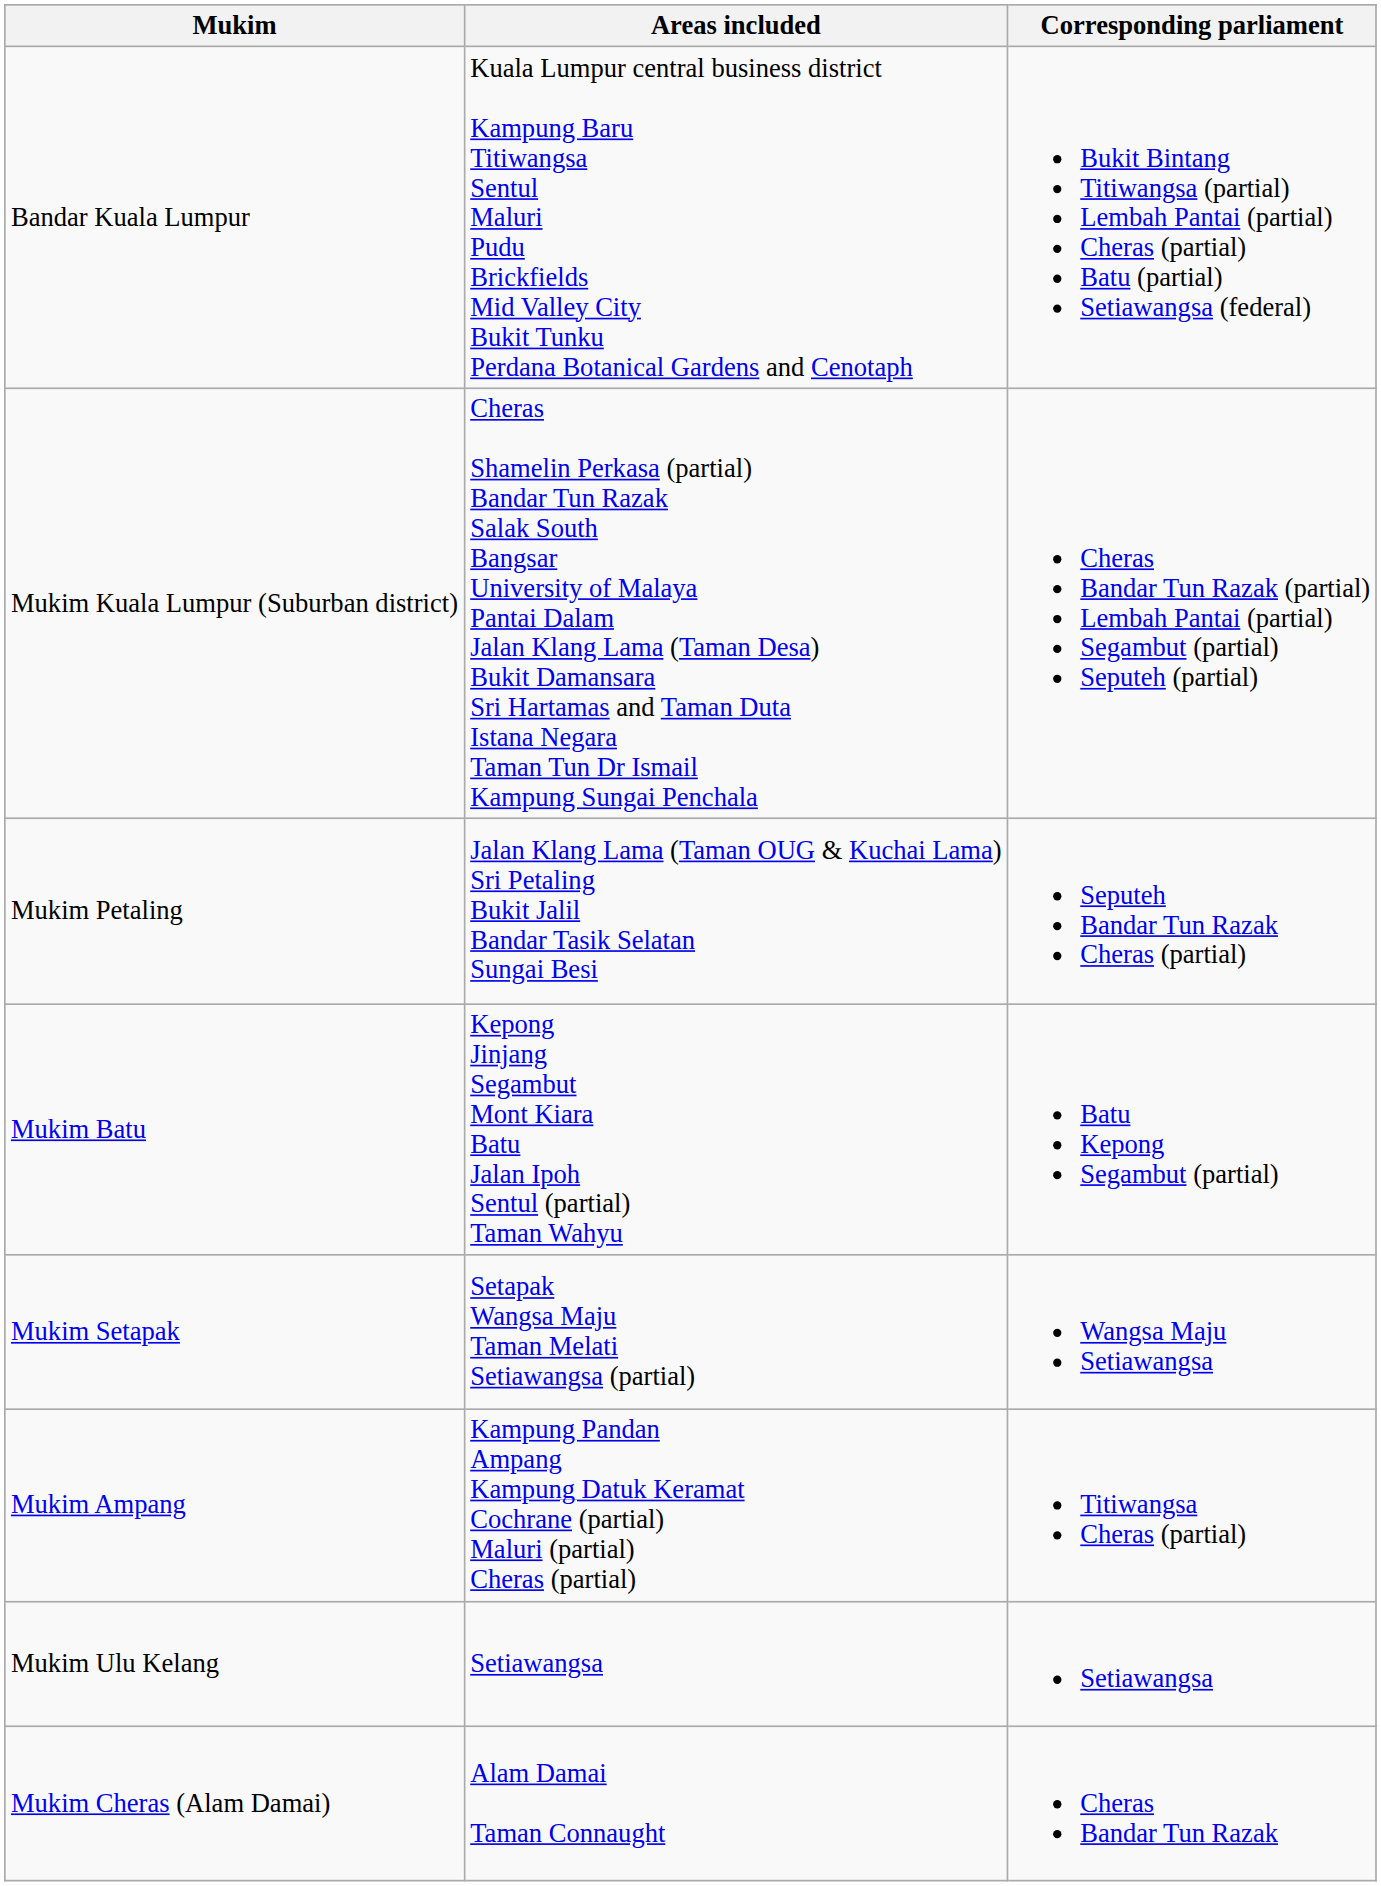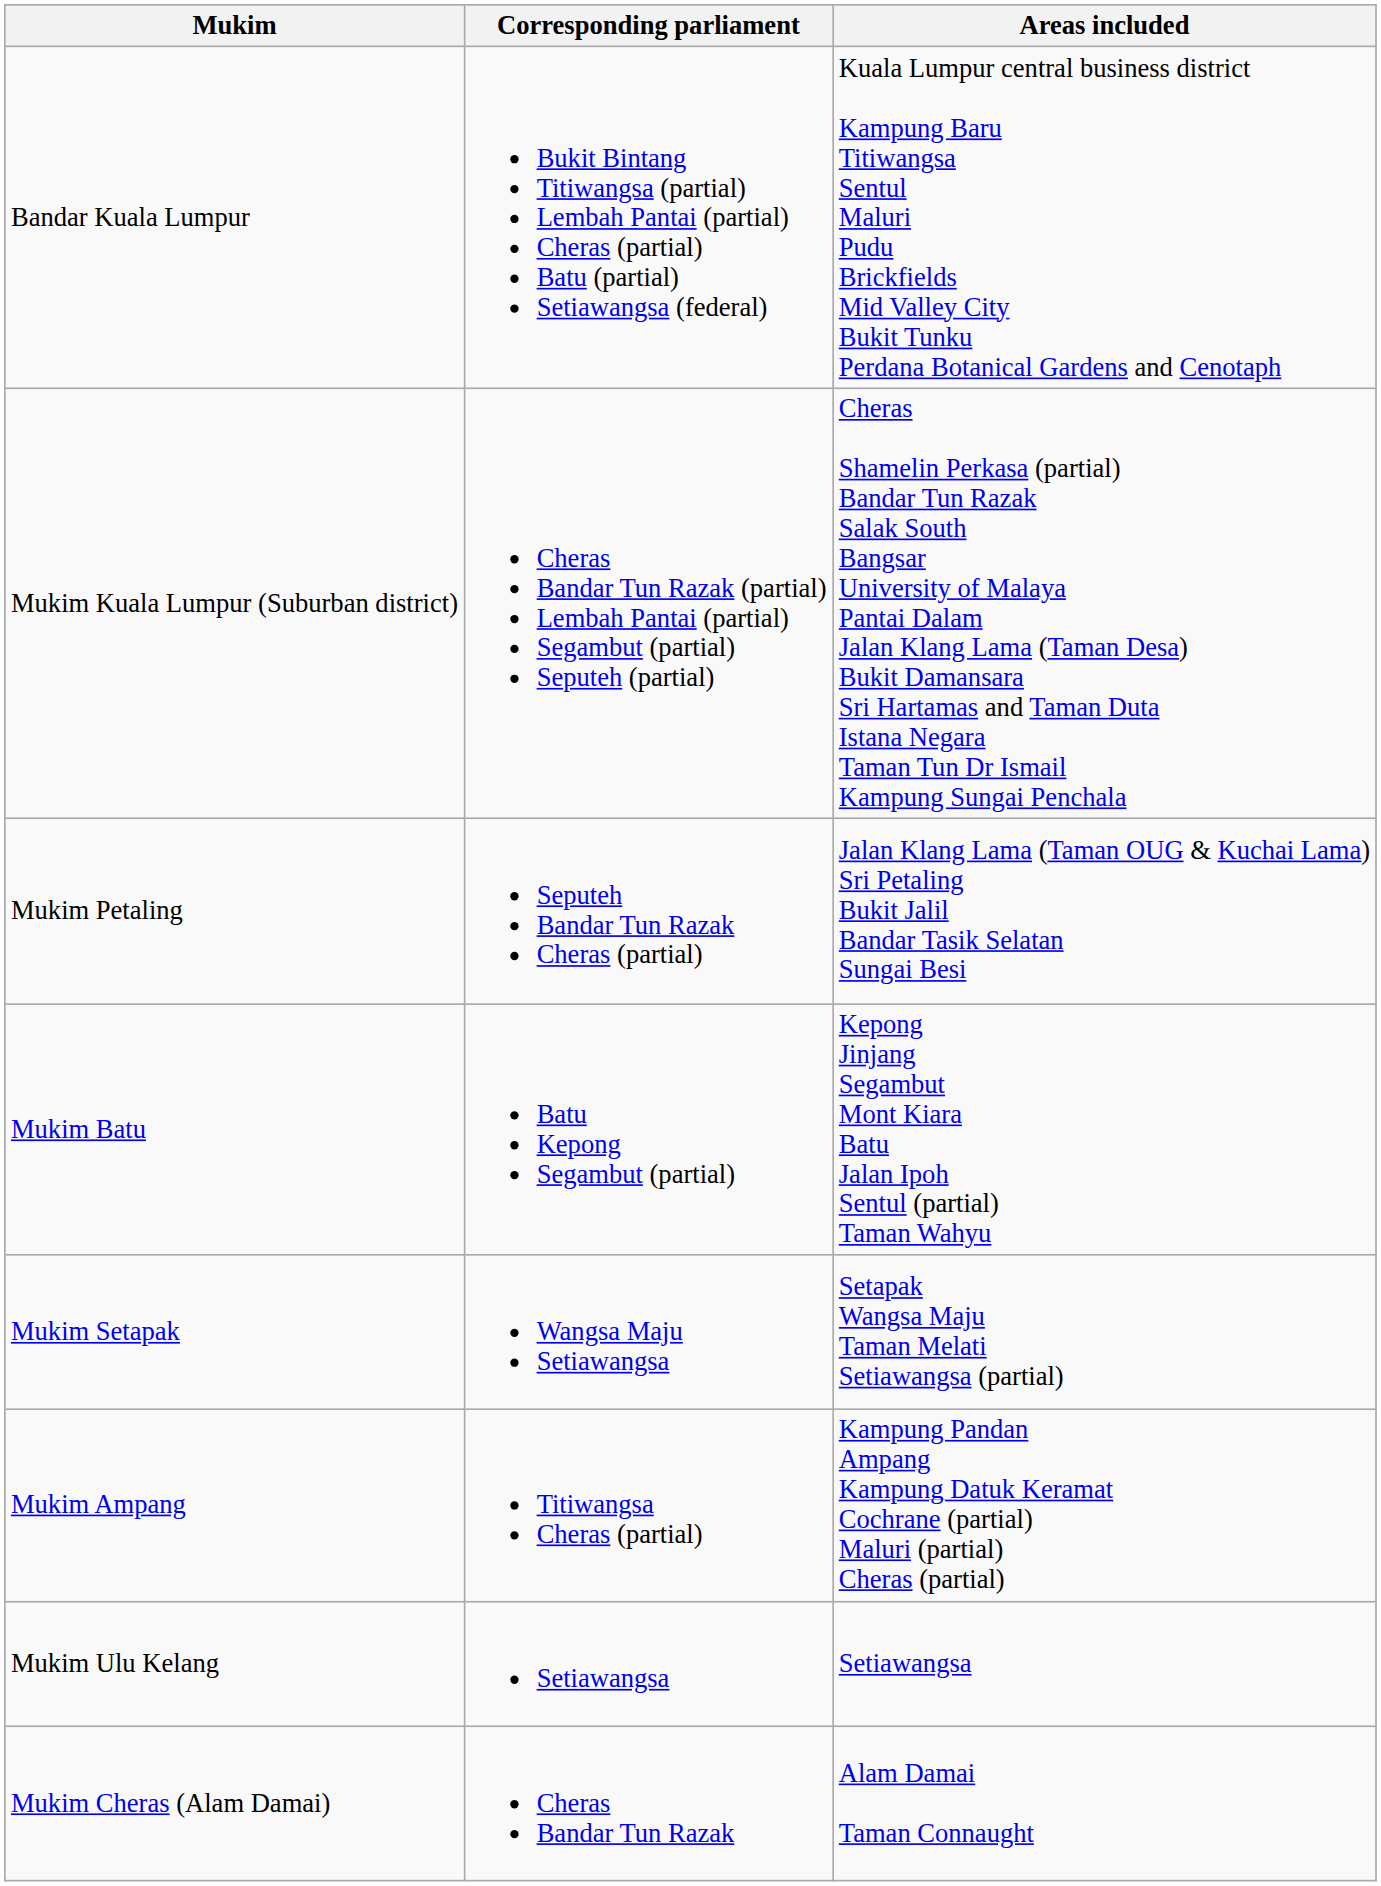columns swapped: (1192, 25) <-> (736, 25)
